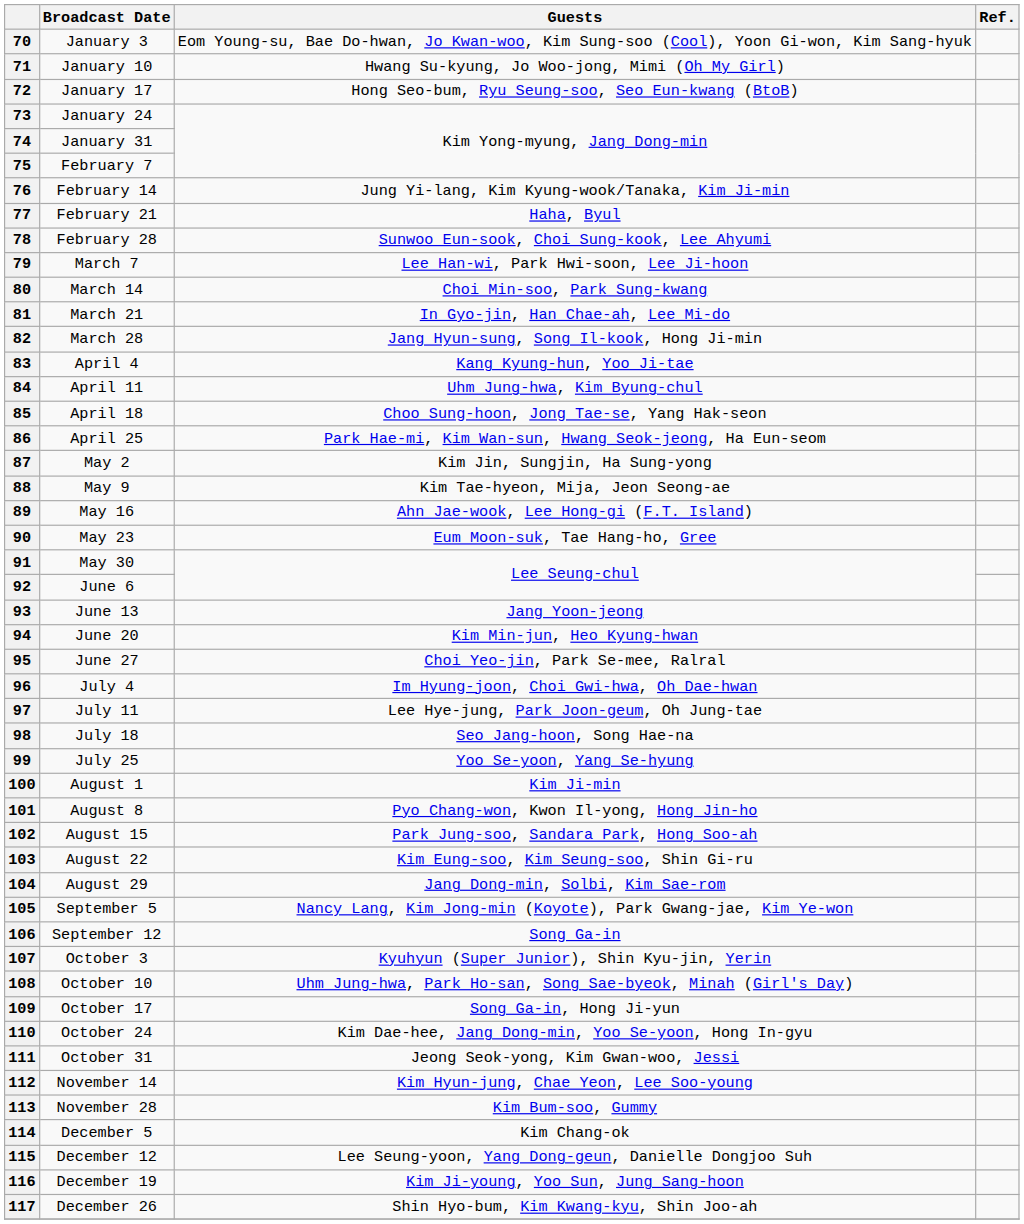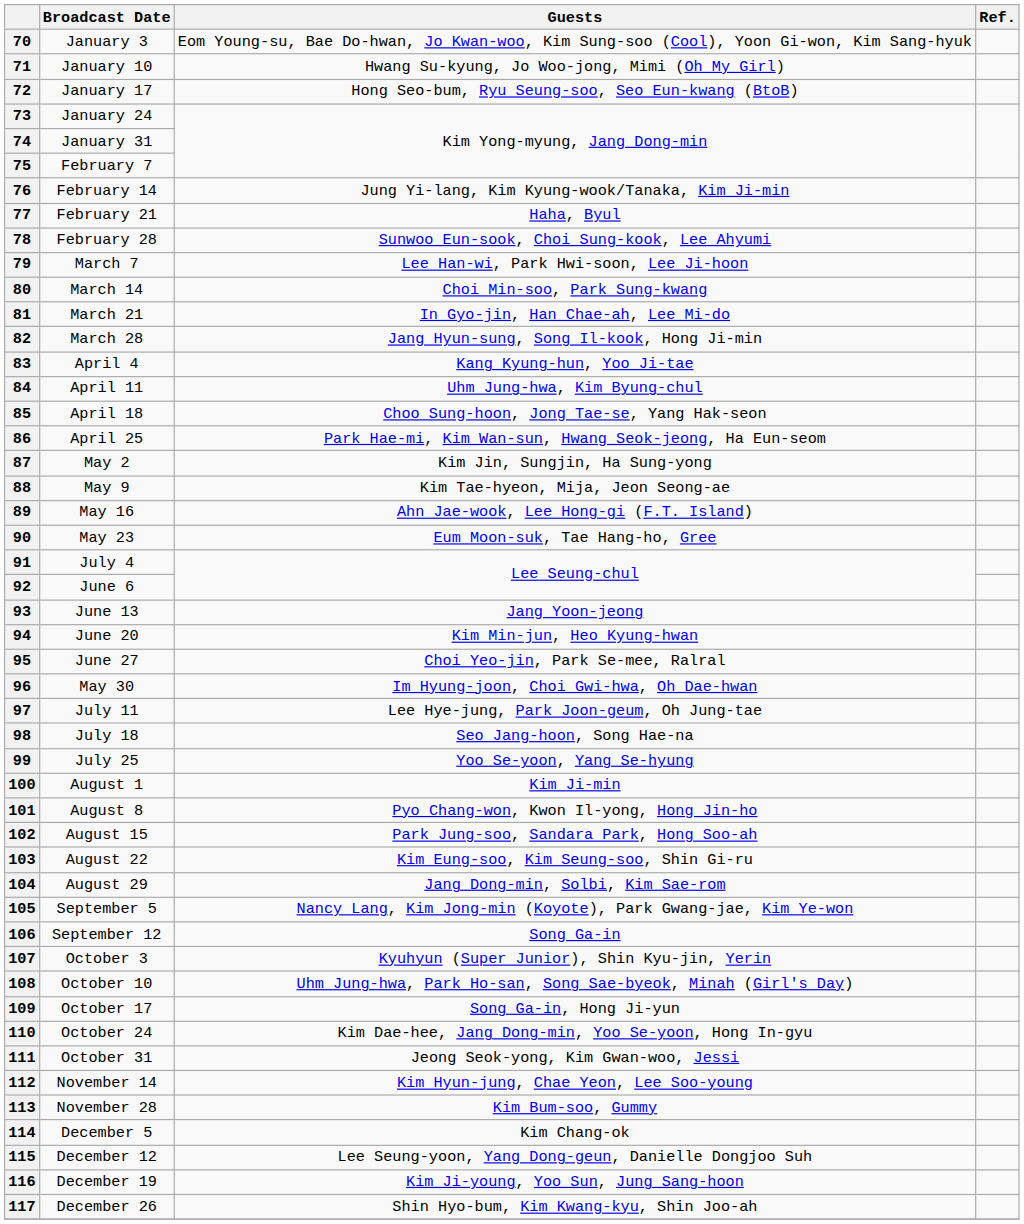(107, 562) May 30 -> (107, 562) July 4
(107, 686) July 4 -> (107, 686) May 30
